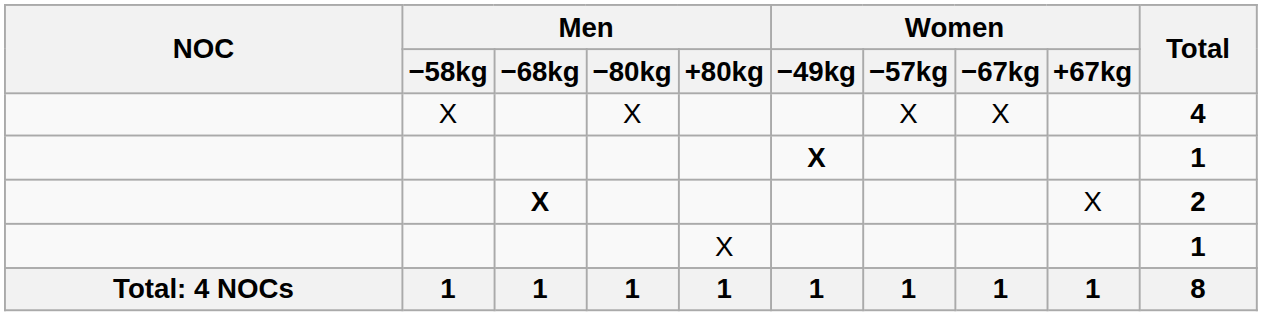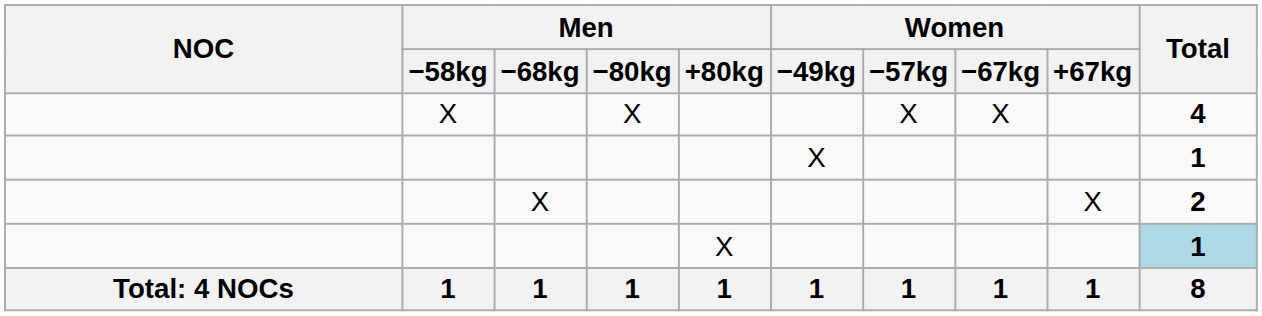(816, 158) bold -> (816, 158) normal
(540, 202) bold -> (540, 202) normal
(1198, 246) no background -> (1198, 246) lightblue background
